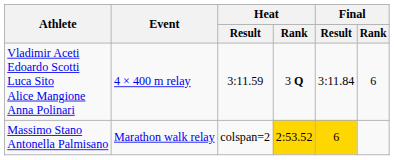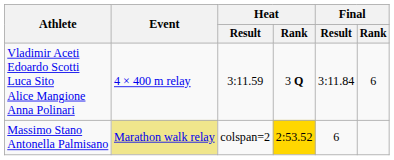(164, 137) no background -> (164, 137) khaki background
(336, 137) gold background -> (336, 137) no background
